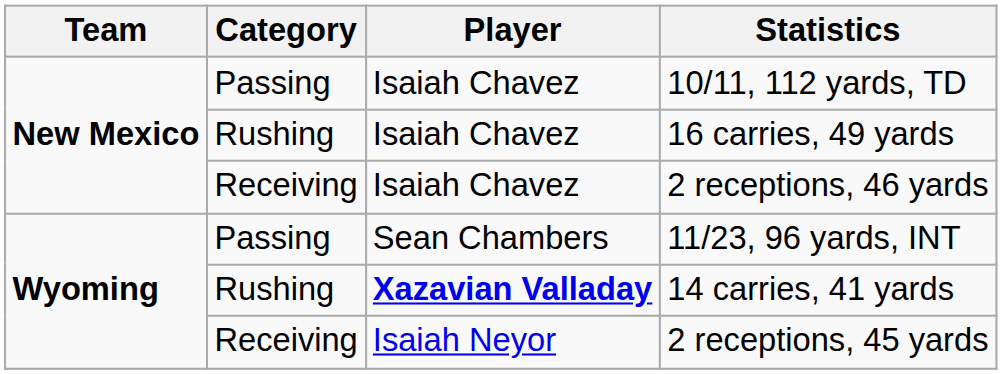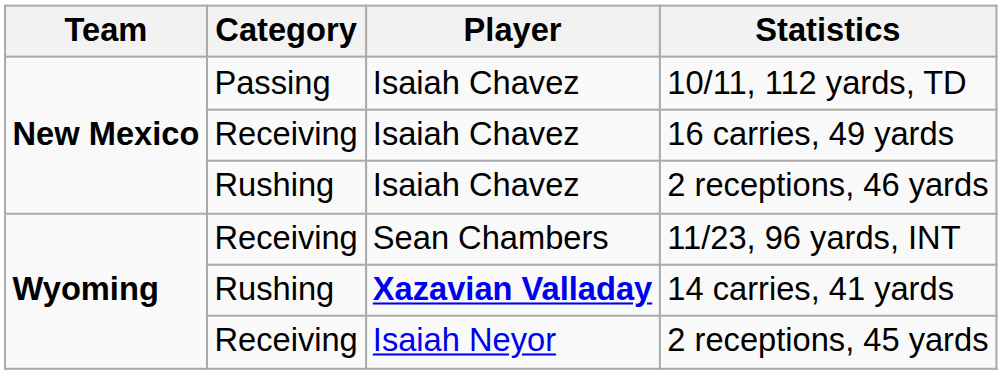(274, 134) Rushing -> (286, 134) Receiving
(286, 186) Receiving -> (274, 186) Rushing
(272, 238) Passing -> (286, 238) Receiving
